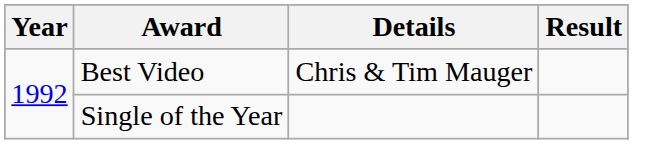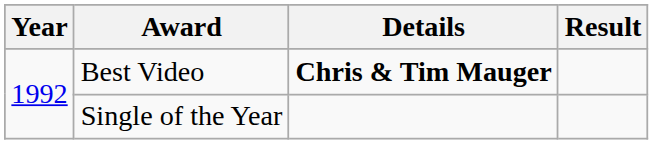(414, 71) normal -> (424, 71) bold
